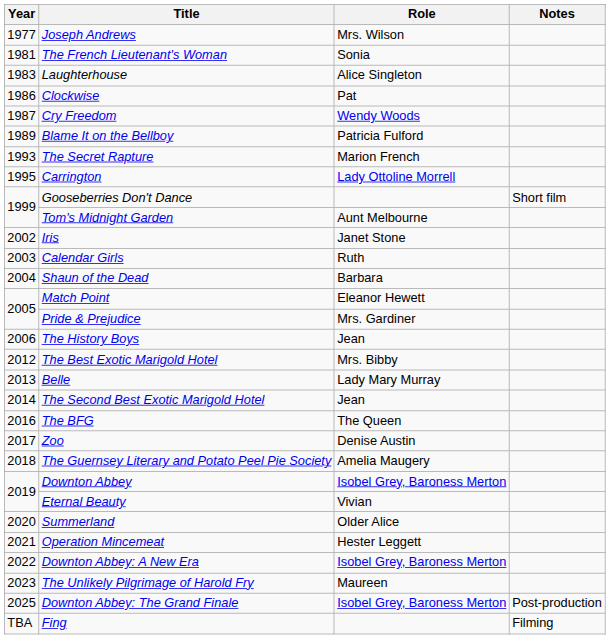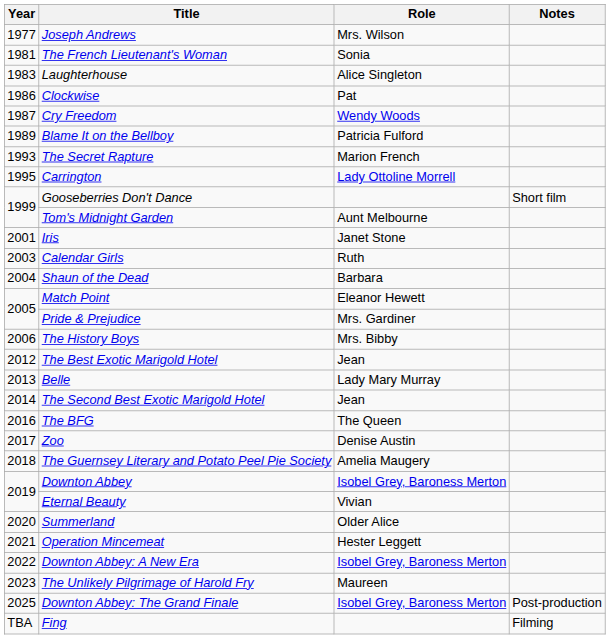(22, 237) 2002 -> (22, 237) 2001
(351, 339) Jean -> (367, 339) Mrs. Bibby
(367, 359) Mrs. Bibby -> (351, 359) Jean
